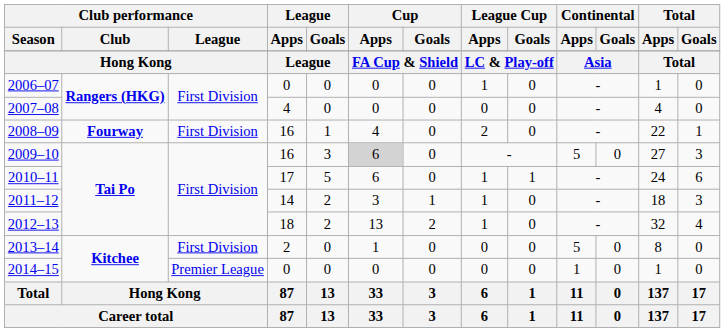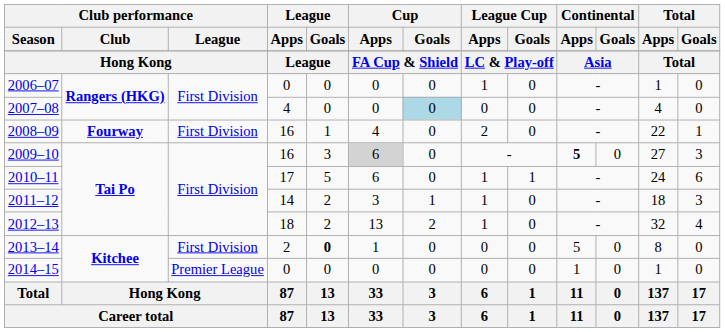(432, 108) no background -> (432, 108) lightblue background
(577, 154) normal -> (577, 154) bold
(327, 246) normal -> (327, 246) bold
